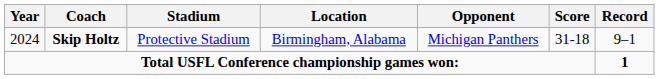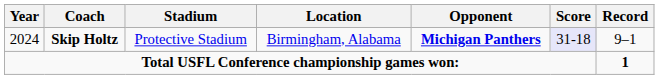(483, 39) normal -> (481, 39) bold
(572, 39) no background -> (573, 39) lavender background
